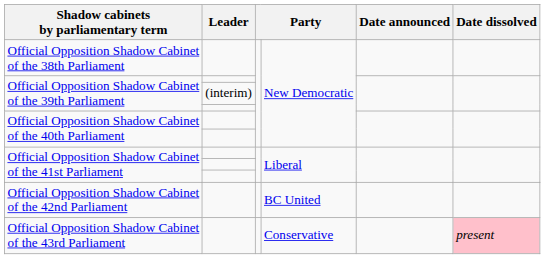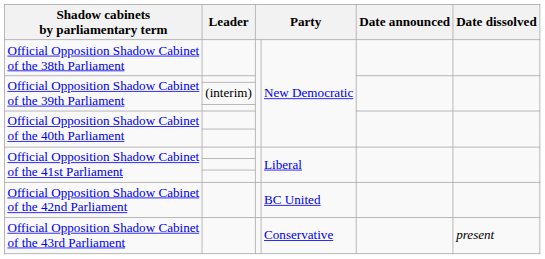(475, 235) pink background -> (475, 235) no background
